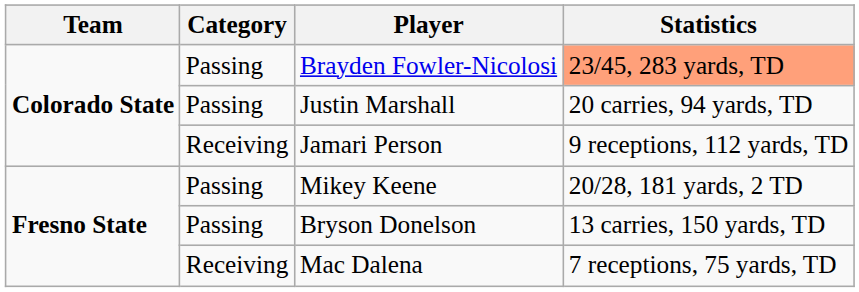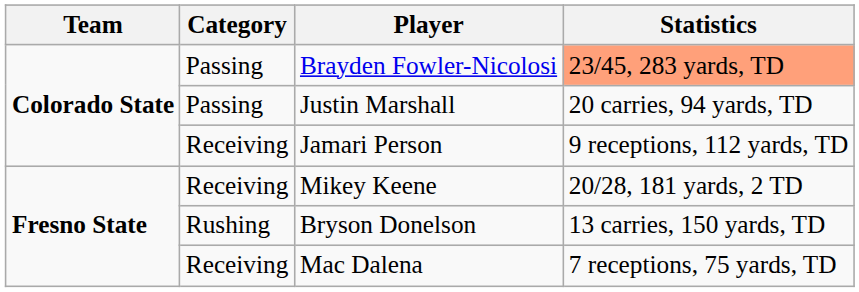(224, 185) Passing -> (237, 185) Receiving
(224, 225) Passing -> (228, 225) Rushing
